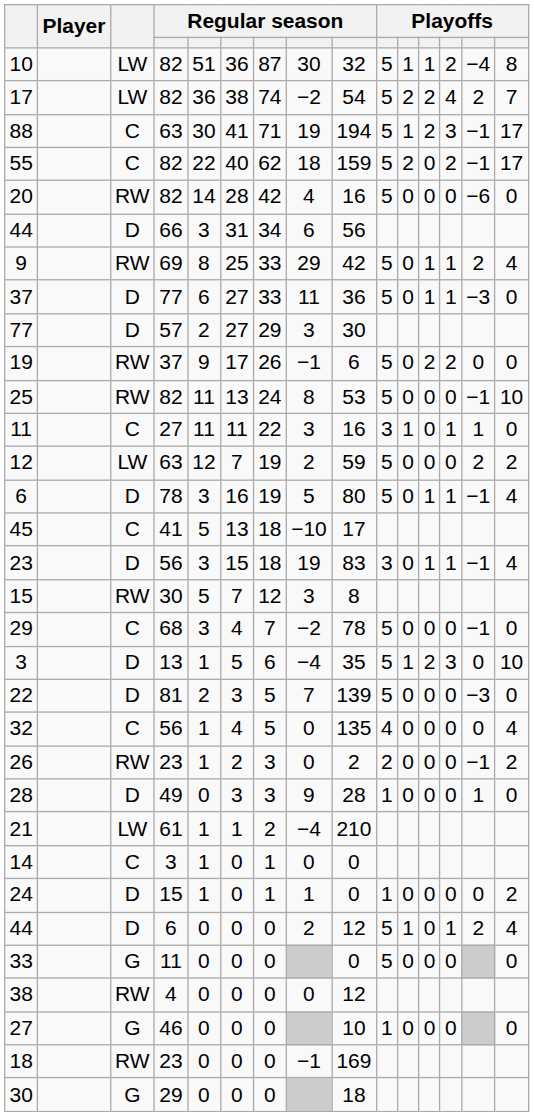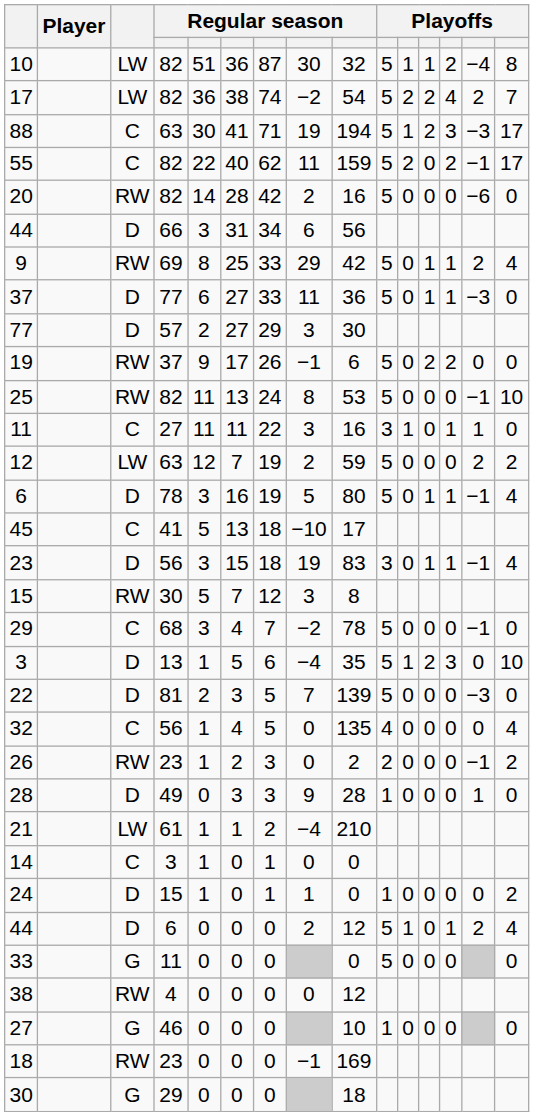(478, 130) −1 -> (478, 130) −3
(309, 163) 18 -> (309, 163) 11
(309, 196) 4 -> (309, 196) 2
